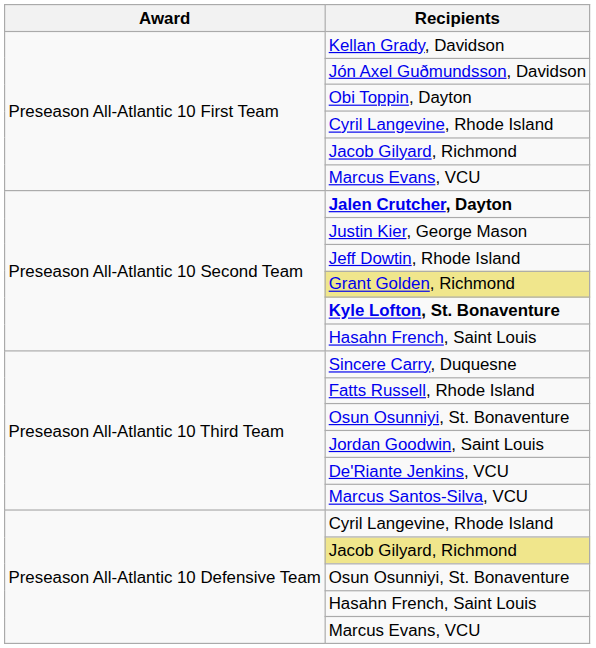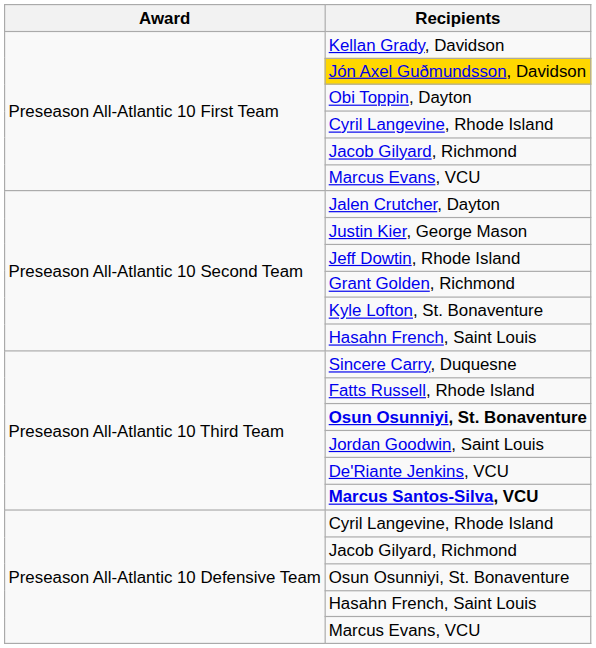(457, 72) no background -> (457, 72) gold background
(420, 205) bold -> (414, 205) normal
(422, 284) khaki background -> (422, 284) no background
(444, 311) bold -> (436, 311) normal
(449, 418) normal -> (458, 418) bold
(428, 497) normal -> (434, 497) bold
(423, 551) khaki background -> (423, 551) no background
